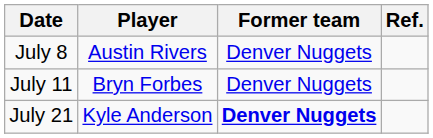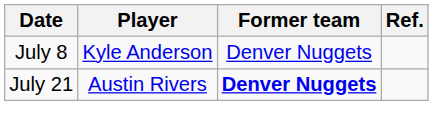(147, 52) Austin Rivers -> (147, 52) Kyle Anderson
- row: (41, 84)
(147, 116) Kyle Anderson -> (147, 84) Austin Rivers
